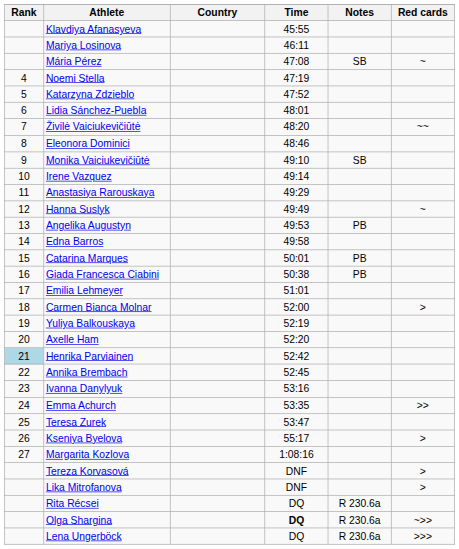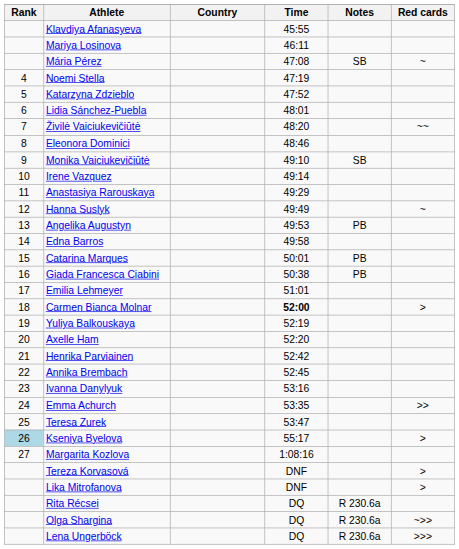(296, 307) normal -> (296, 307) bold
(24, 356) lightblue background -> (24, 356) no background
(24, 438) no background -> (24, 438) lightblue background
(296, 520) bold -> (296, 520) normal
